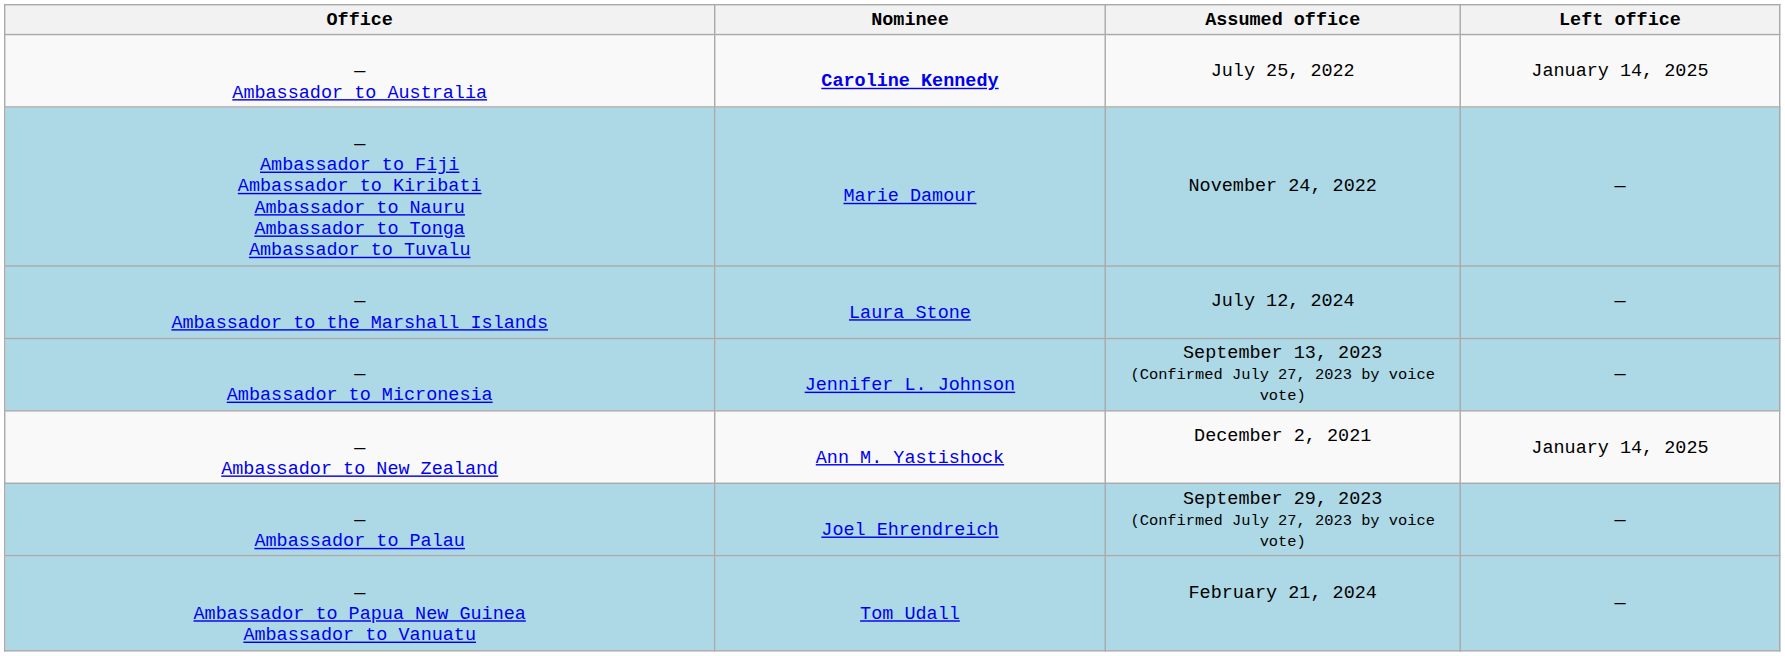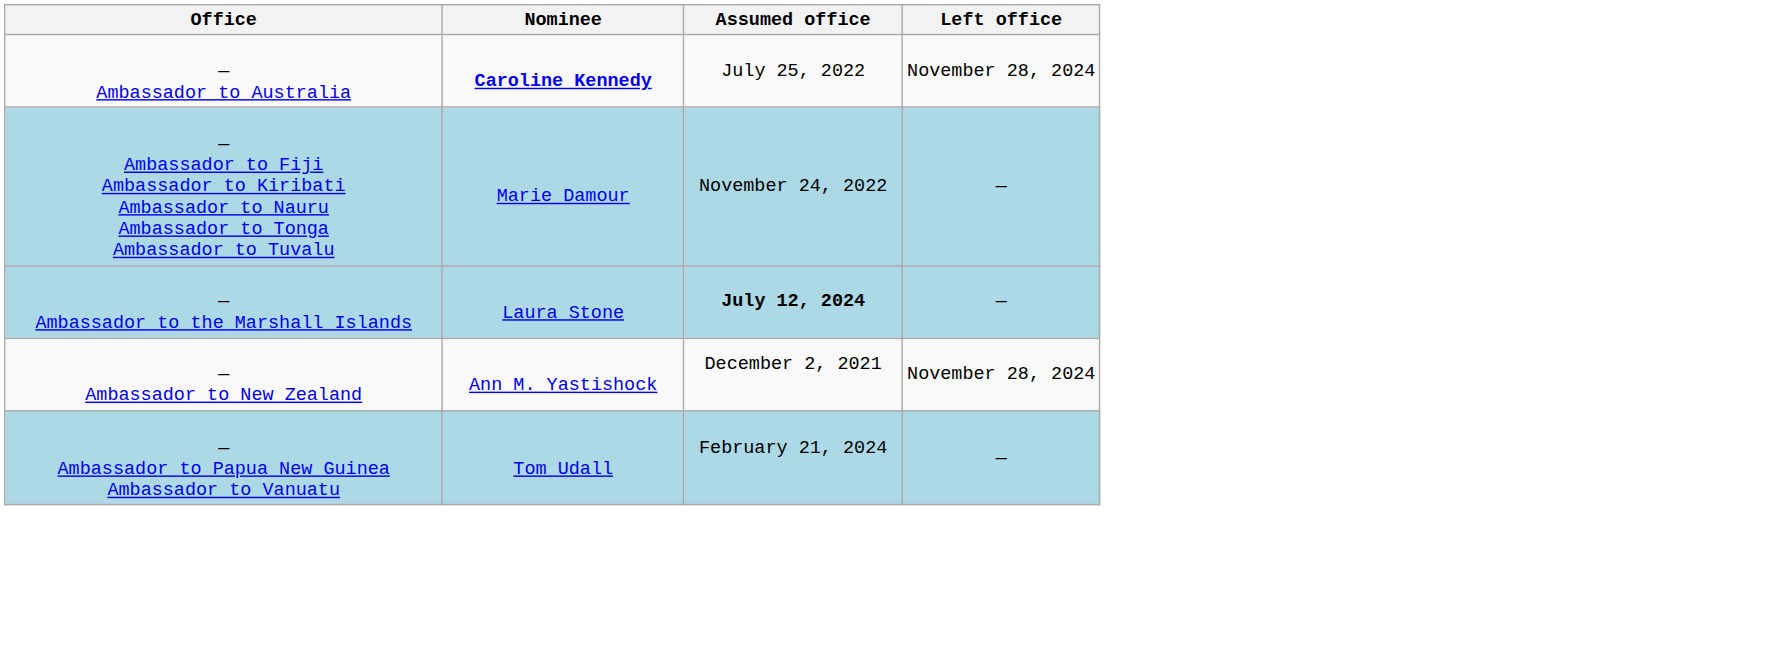(1620, 71) January 14, 2025 -> (1001, 71) November 28, 2024
(1283, 302) normal -> (793, 302) bold
- row: (360, 385)
(1620, 447) January 14, 2025 -> (1001, 374) November 28, 2024
- row: (360, 530)
